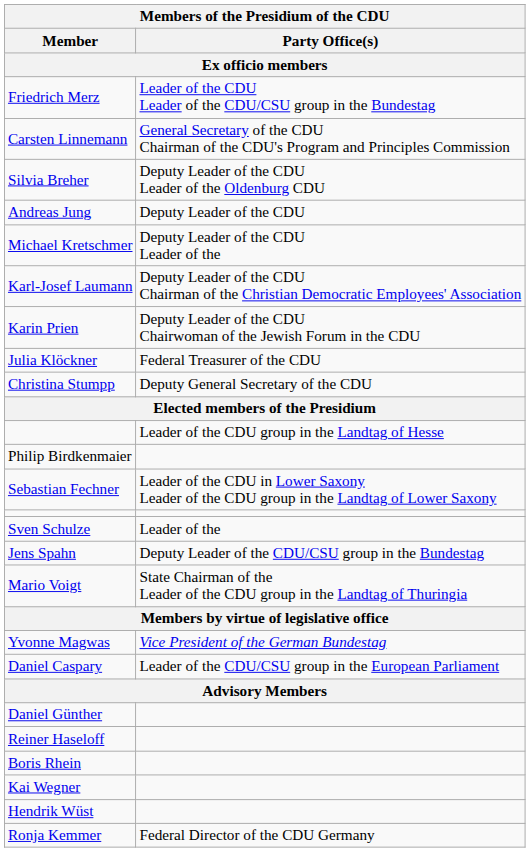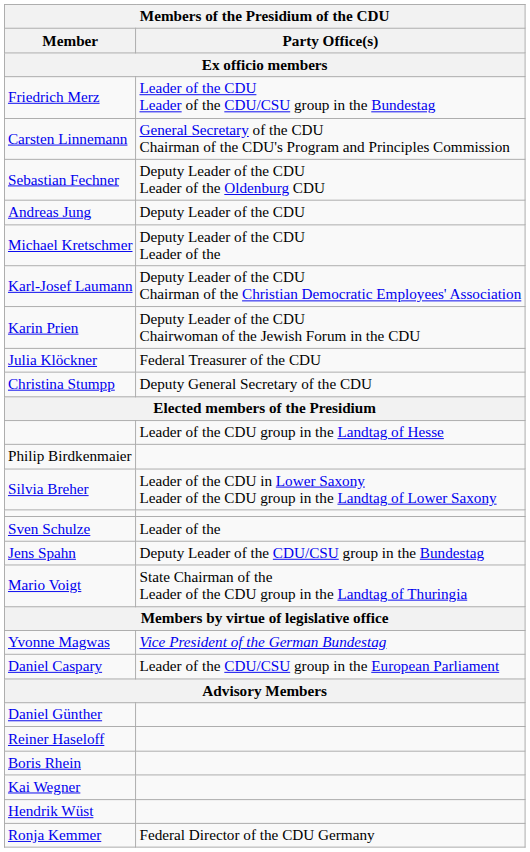(48, 179) Silvia Breher -> (63, 179) Sebastian Fechner
(63, 489) Sebastian Fechner -> (48, 489) Silvia Breher
